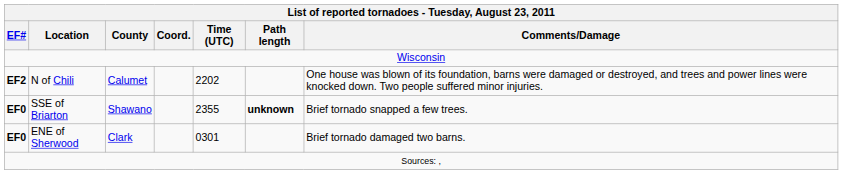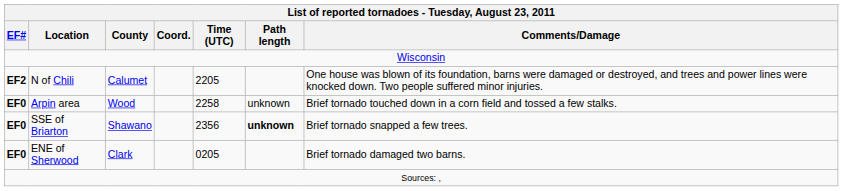(207, 80) 2202 -> (207, 80) 2205
+ row: (55, 103)
(207, 109) 2355 -> (207, 126) 2356
(207, 138) 0301 -> (207, 154) 0205
